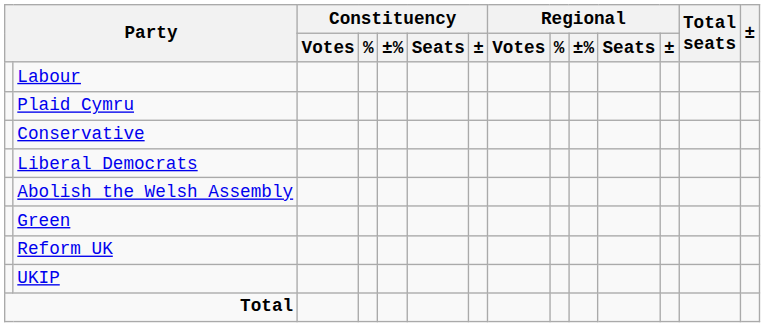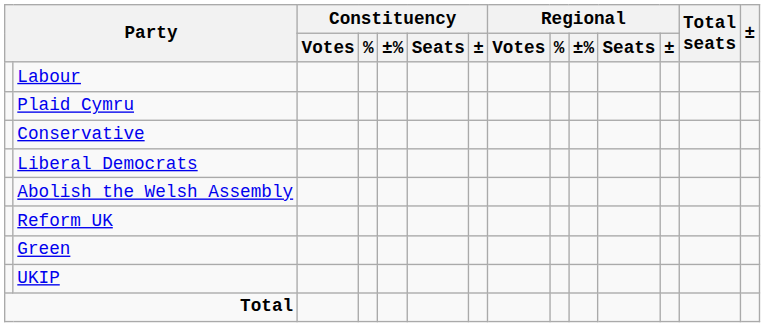rows swapped: (44, 221) <-> (65, 250)
